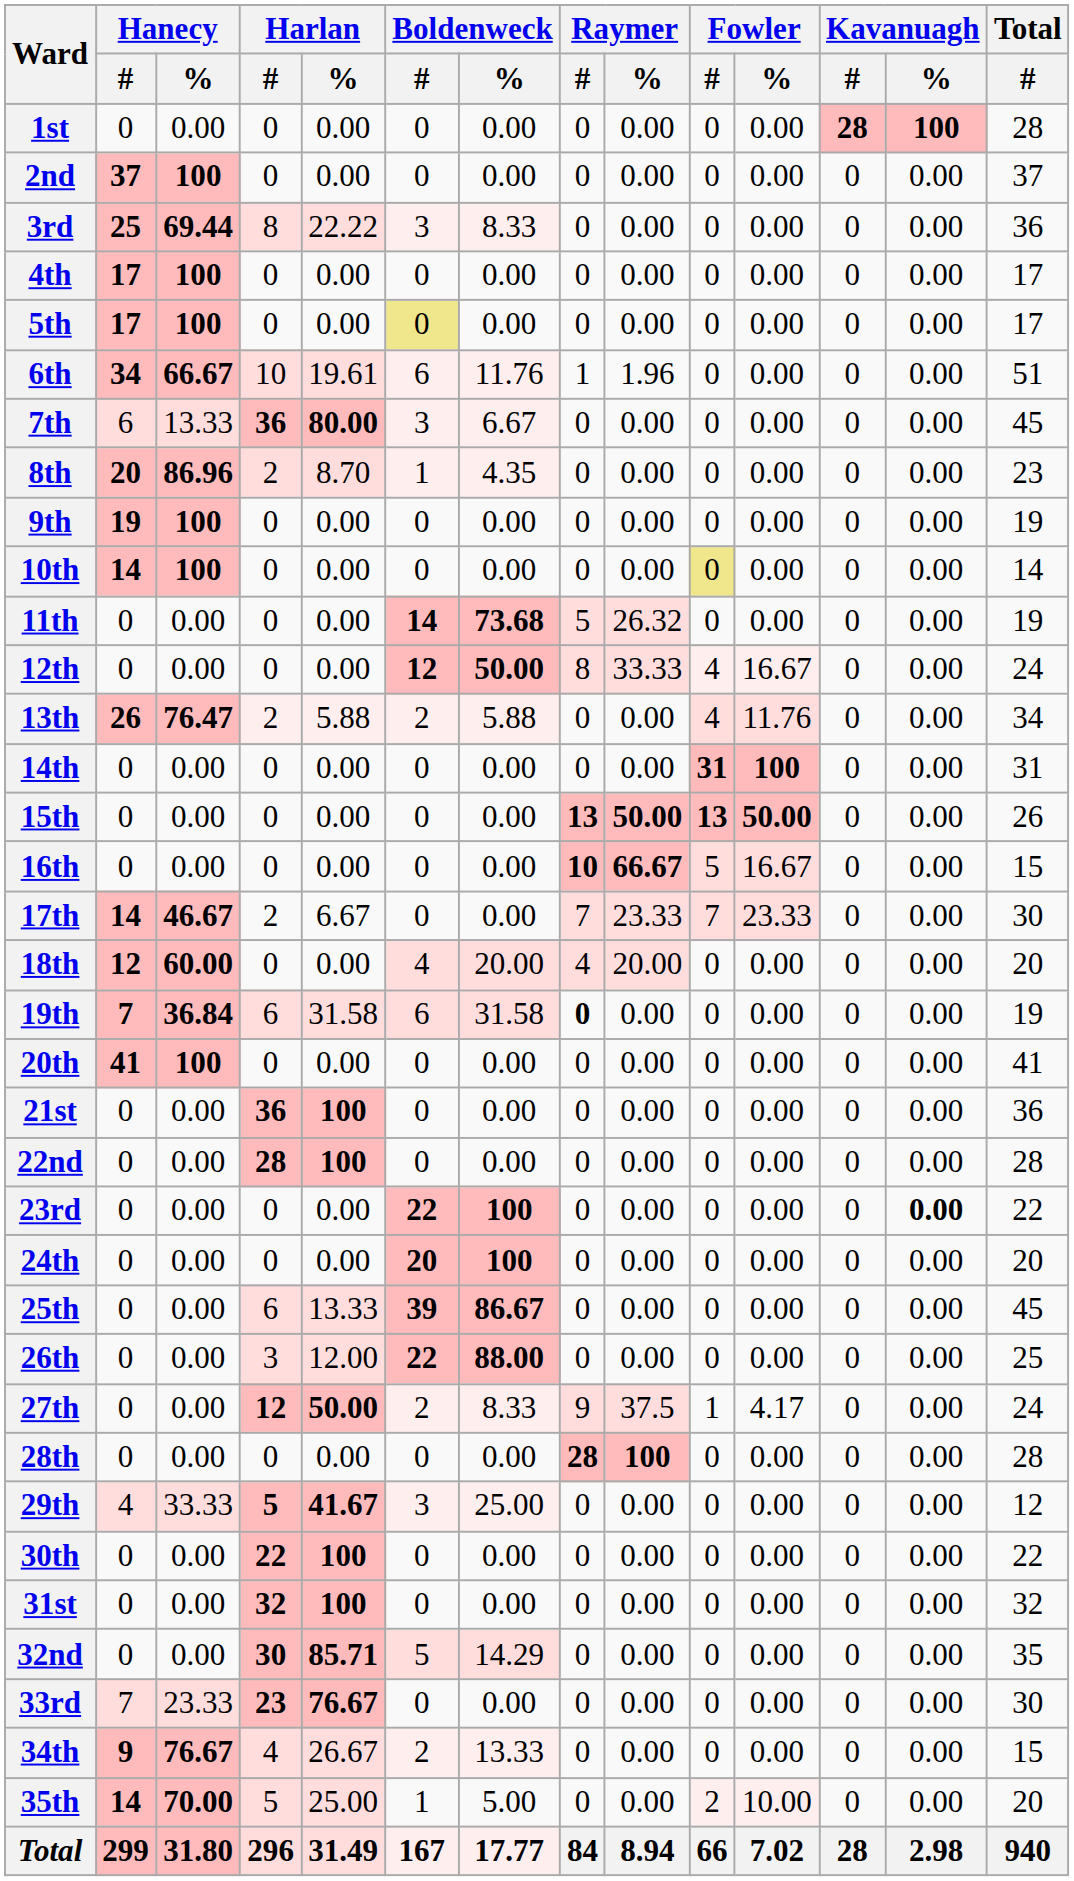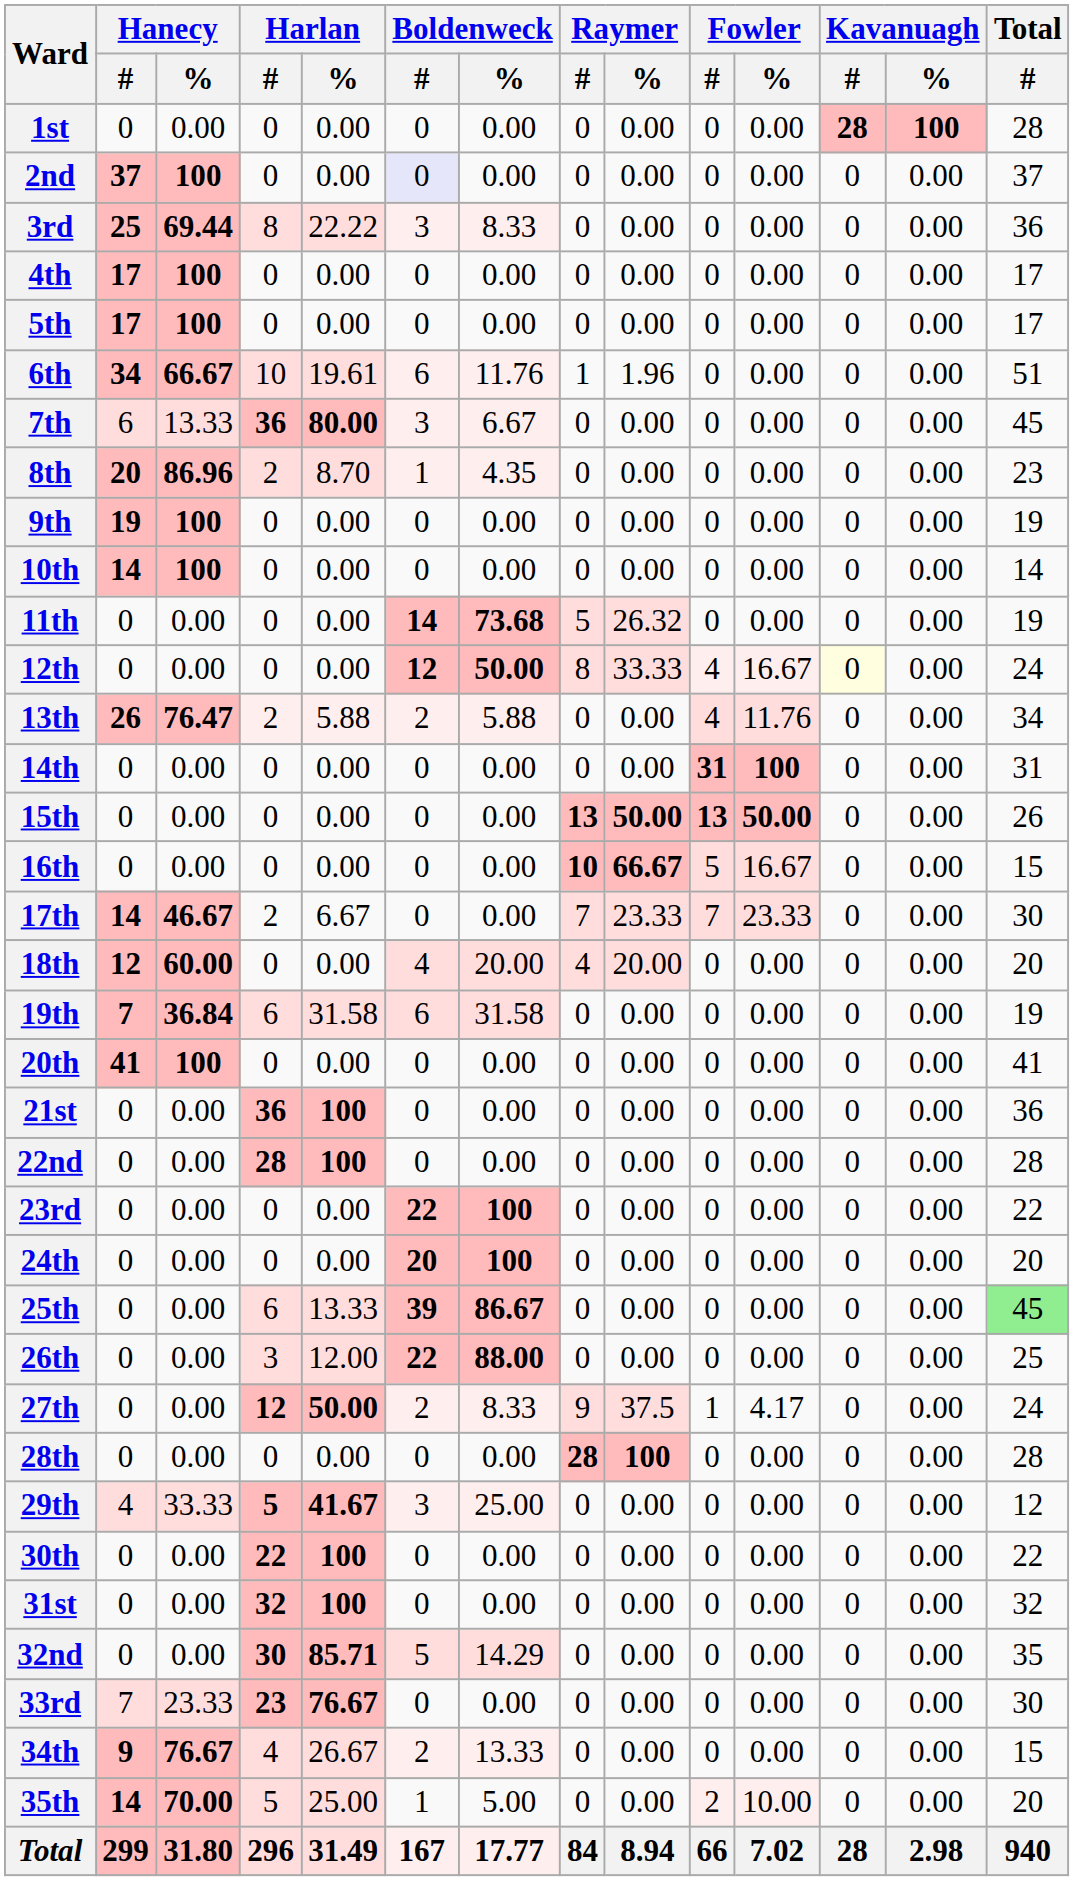(422, 176) no background -> (422, 176) lavender background
(422, 324) khaki background -> (422, 324) no background
(712, 570) khaki background -> (712, 570) no background
(852, 669) no background -> (852, 669) lightyellow background
(583, 1013) bold -> (583, 1013) normal
(936, 1210) bold -> (936, 1210) normal
(1028, 1309) no background -> (1028, 1309) lightgreen background
